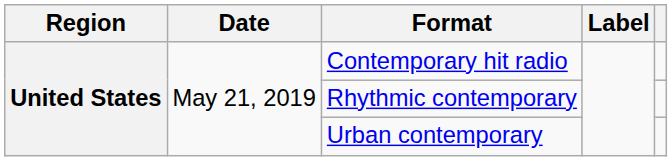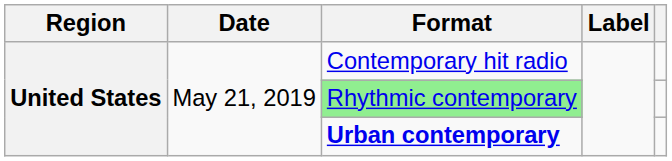(452, 98) no background -> (452, 98) lightgreen background
(435, 135) normal -> (443, 135) bold
